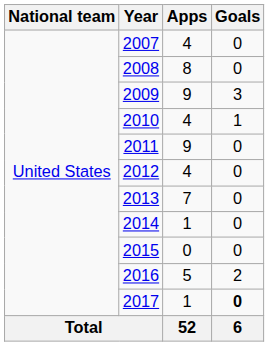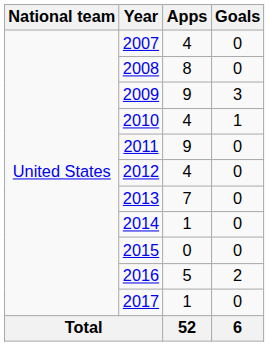(238, 302) bold -> (238, 302) normal
